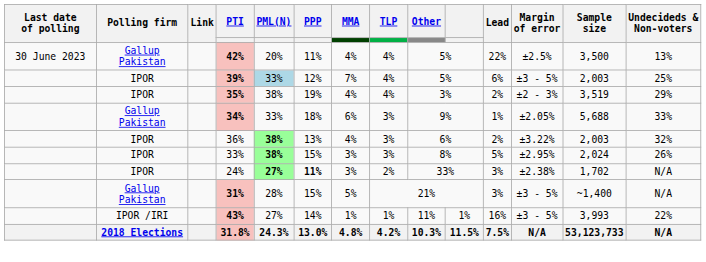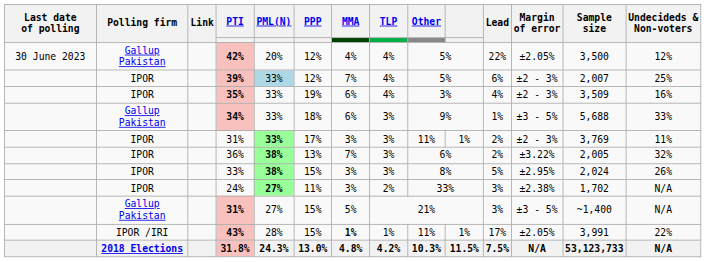(313, 56) 11% -> (313, 56) 12%
(537, 56) ±2.5% -> (537, 56) ±2.05%
(663, 56) 13% -> (663, 56) 12%
(537, 78) ±3 - 5% -> (537, 78) ±2 - 3%
(594, 78) 2,003 -> (594, 78) 2,007
(274, 94) 38% -> (274, 94) 33%
(351, 94) 4% -> (351, 94) 6%
(497, 94) 2% -> (497, 94) 4%
(594, 94) 3,519 -> (594, 94) 3,509
(663, 94) 29% -> (663, 94) 16%
(537, 117) ±2.05% -> (537, 117) ±3 - 5%
+ row: (142, 139)
(351, 139) 4% -> (351, 155) 7%
(594, 139) 2,003 -> (594, 155) 2,005
(313, 171) bold -> (313, 188) normal
(274, 193) 28% -> (274, 210) 27%
(274, 216) 27% -> (274, 232) 28%
(313, 216) 14% -> (313, 232) 15%
(351, 216) normal -> (351, 232) bold
(497, 216) 16% -> (497, 232) 17%
(537, 216) ±3 - 5% -> (537, 232) ±2.05%
(594, 216) 3,993 -> (594, 232) 3,991
